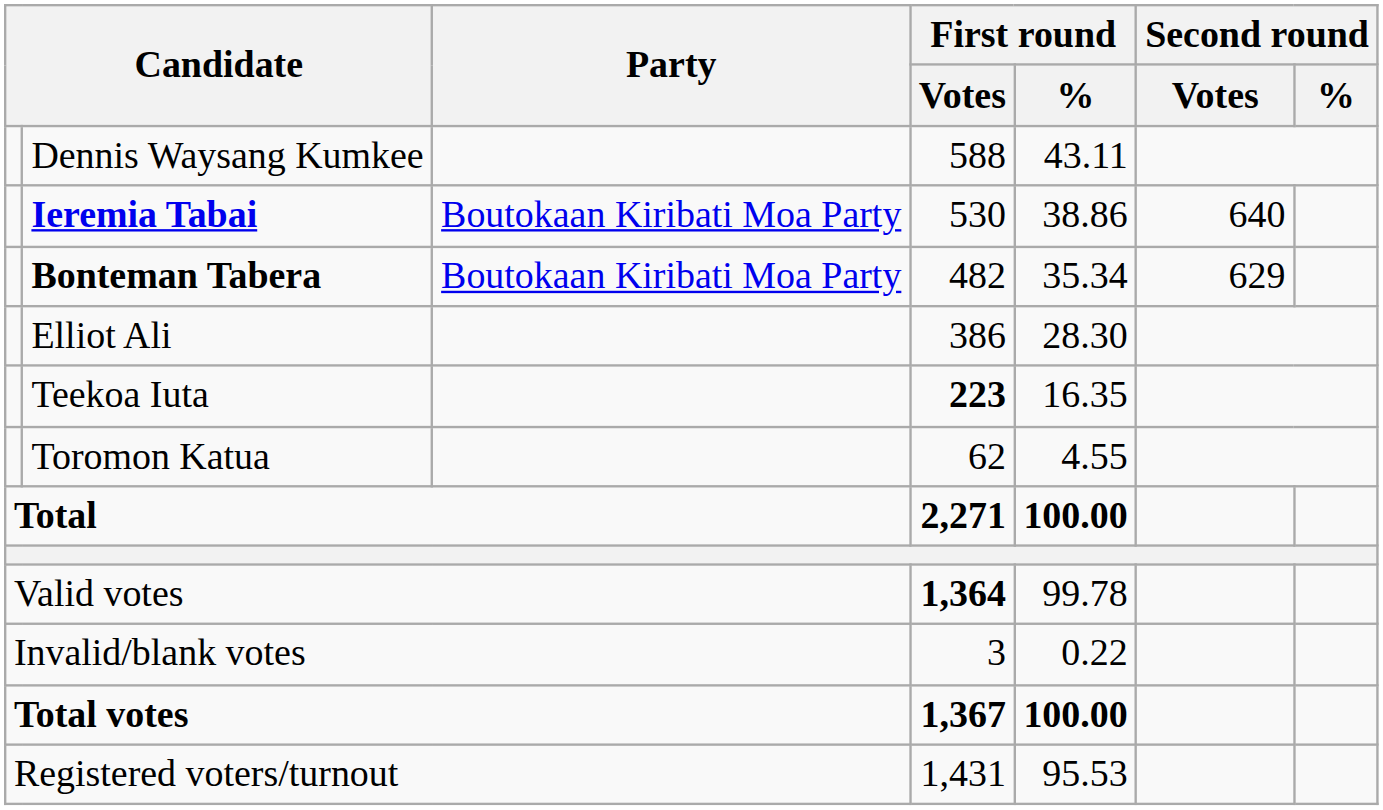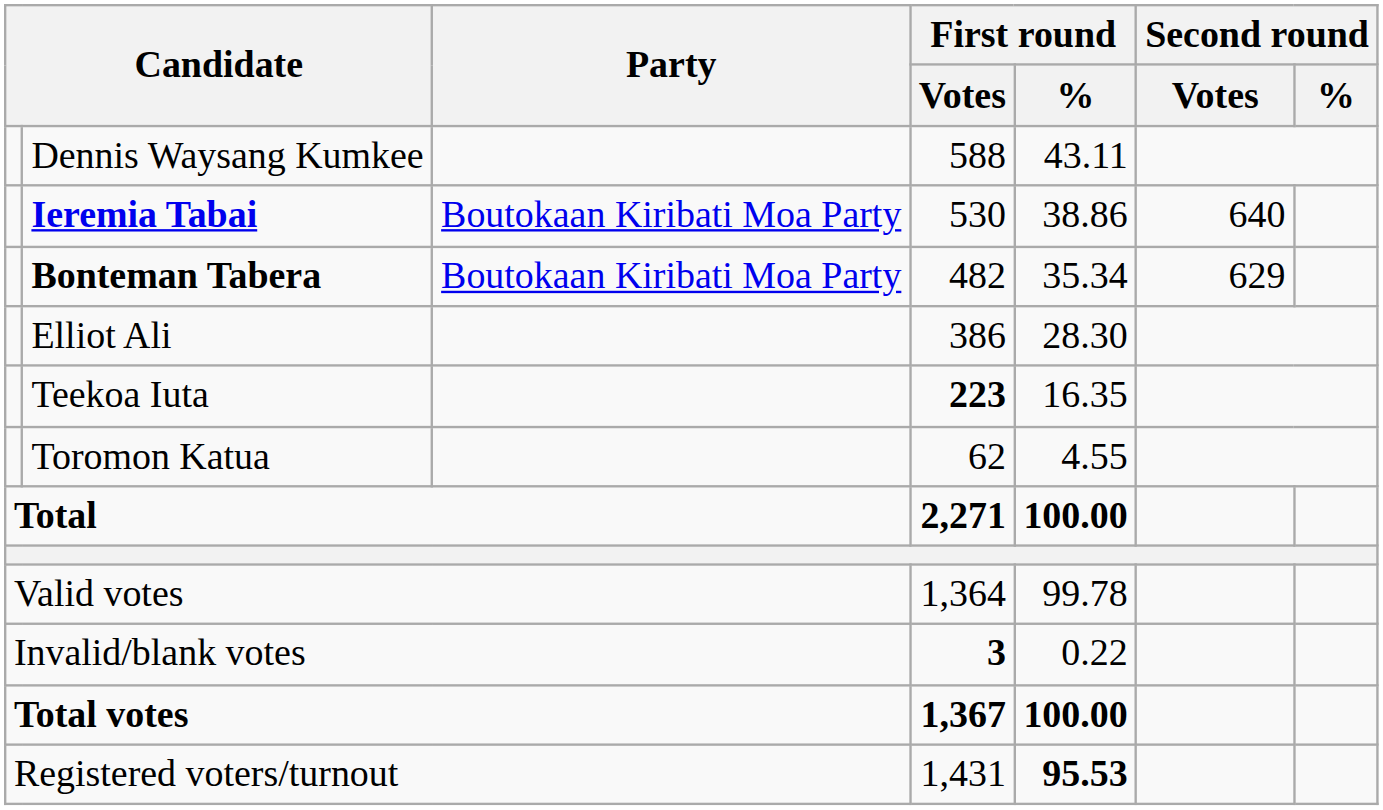(963, 593) bold -> (963, 593) normal
(996, 653) normal -> (996, 653) bold
(1085, 773) normal -> (1085, 773) bold
